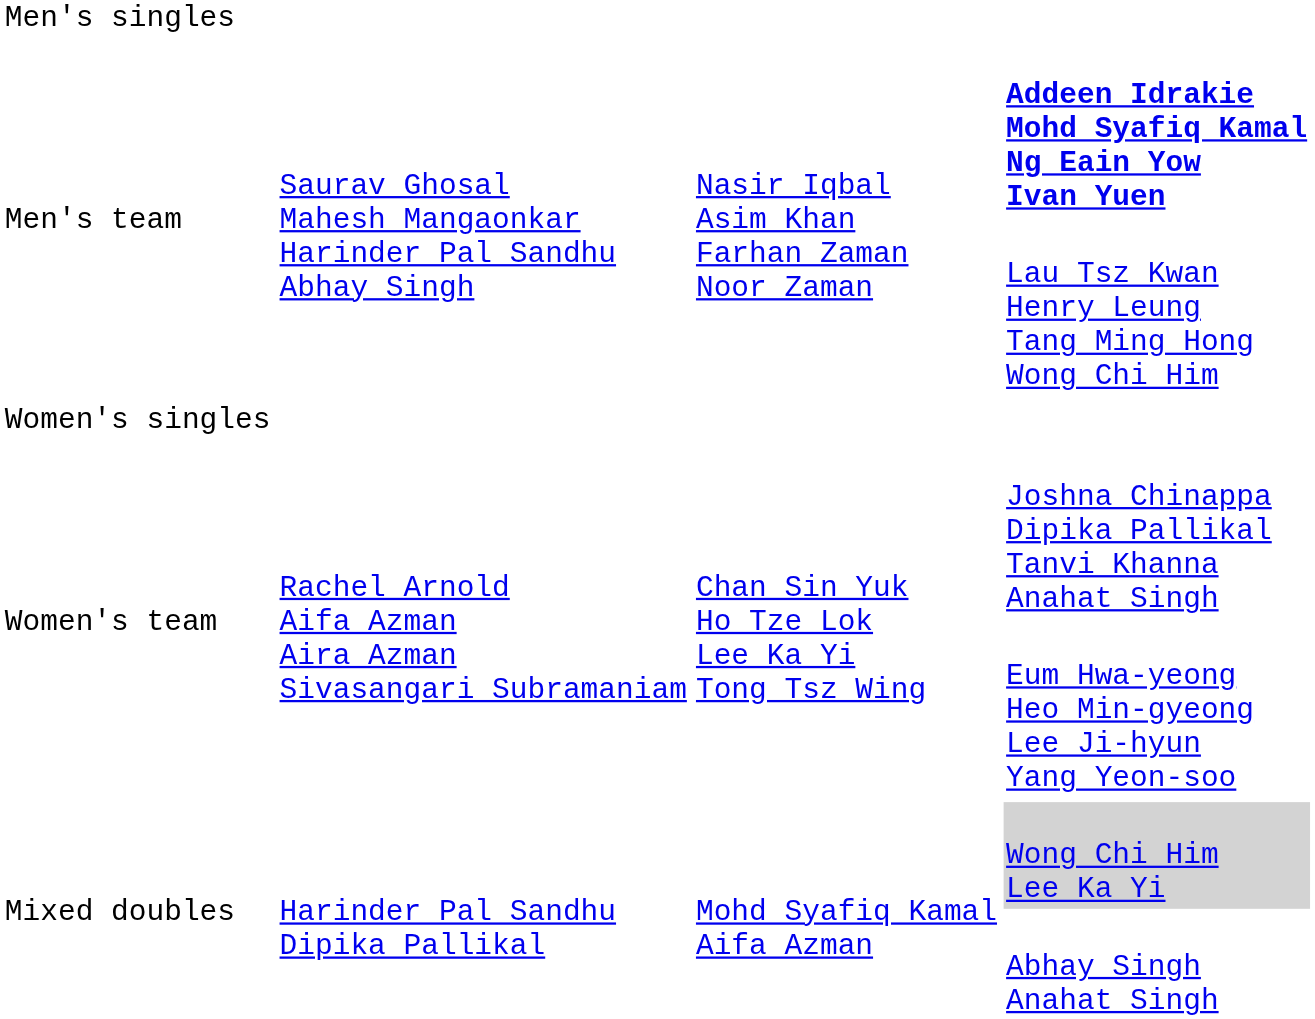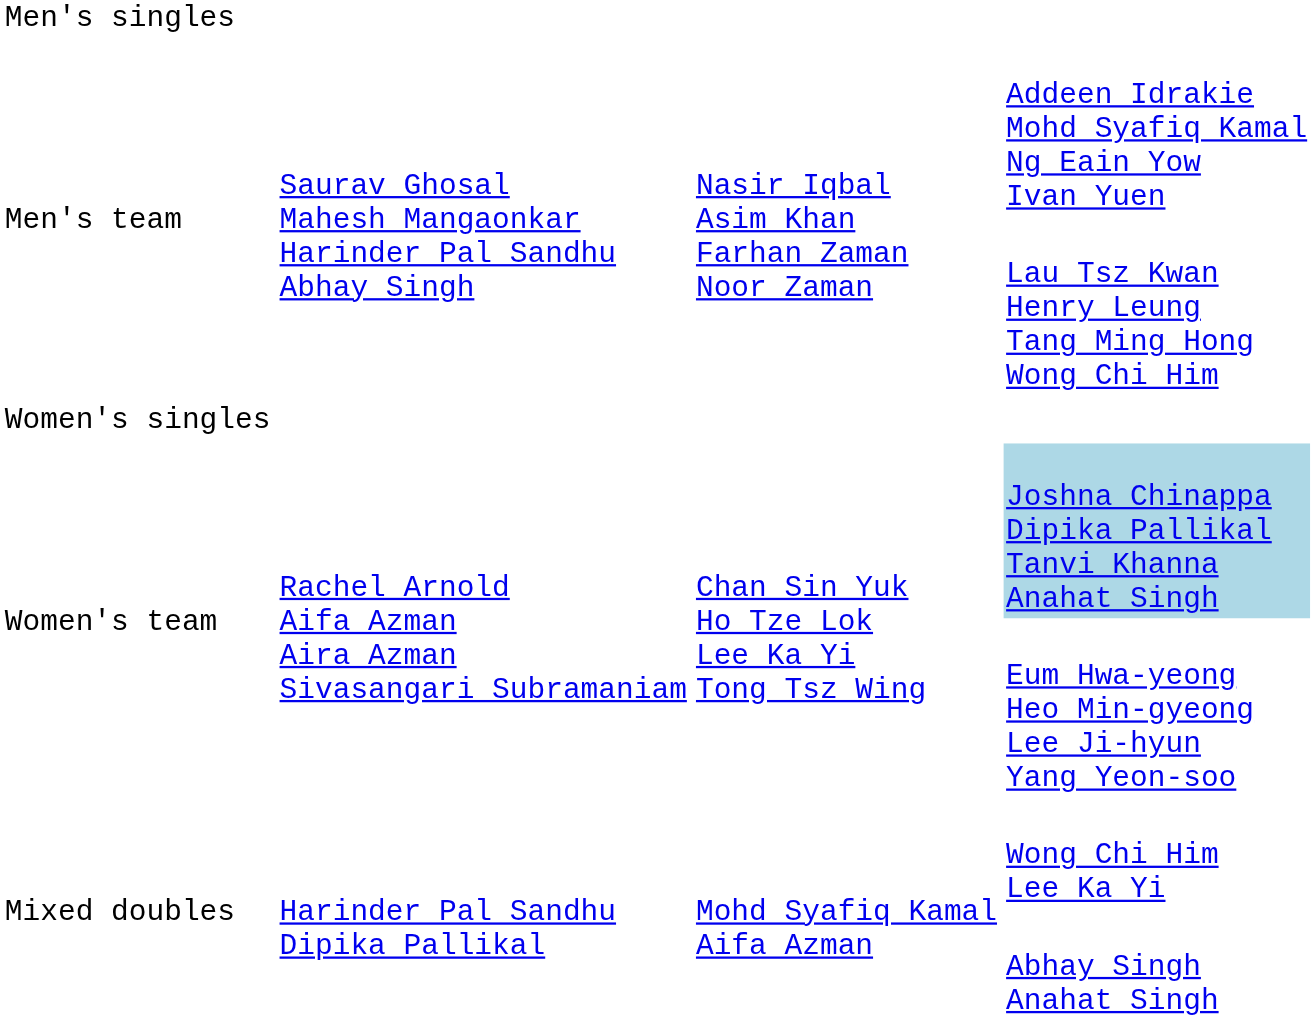(1157, 146) bold -> (1157, 146) normal
(1139, 548) no background -> (1139, 548) lightblue background
(1112, 872) lightgrey background -> (1112, 872) no background
